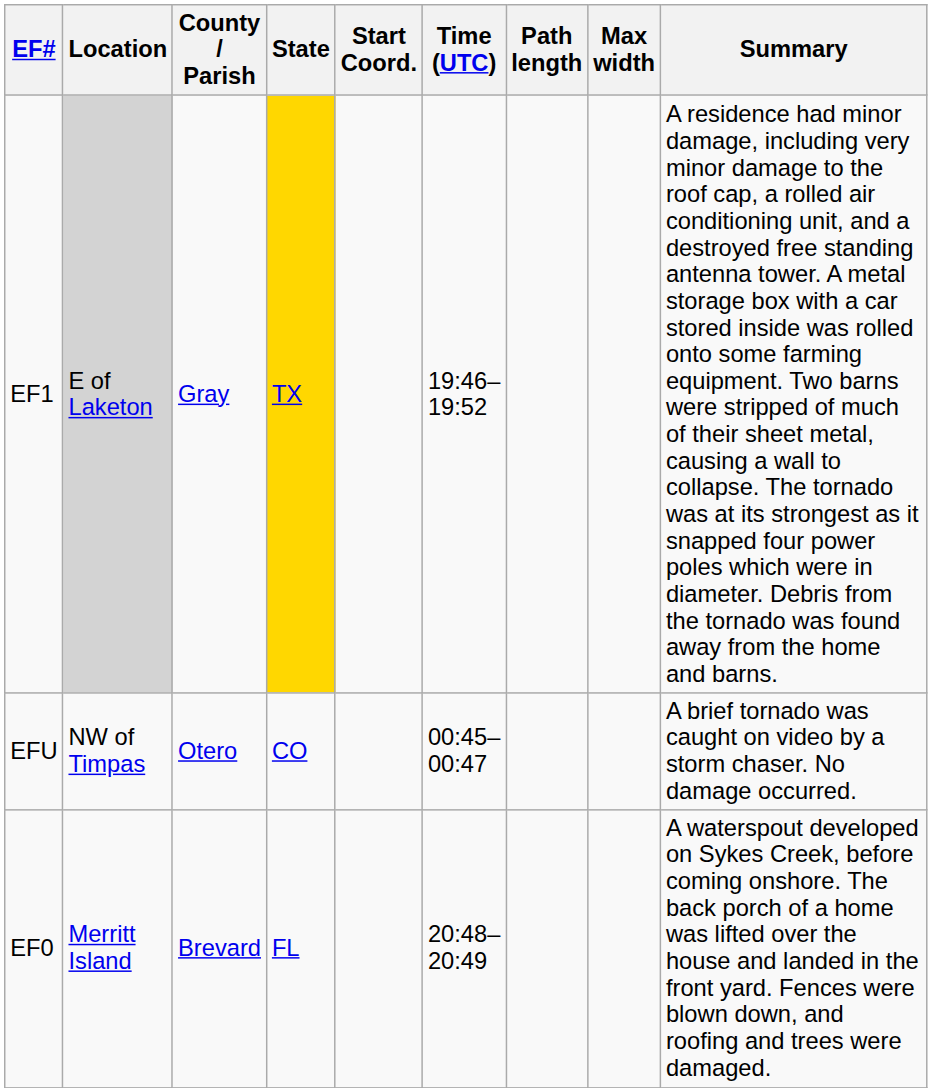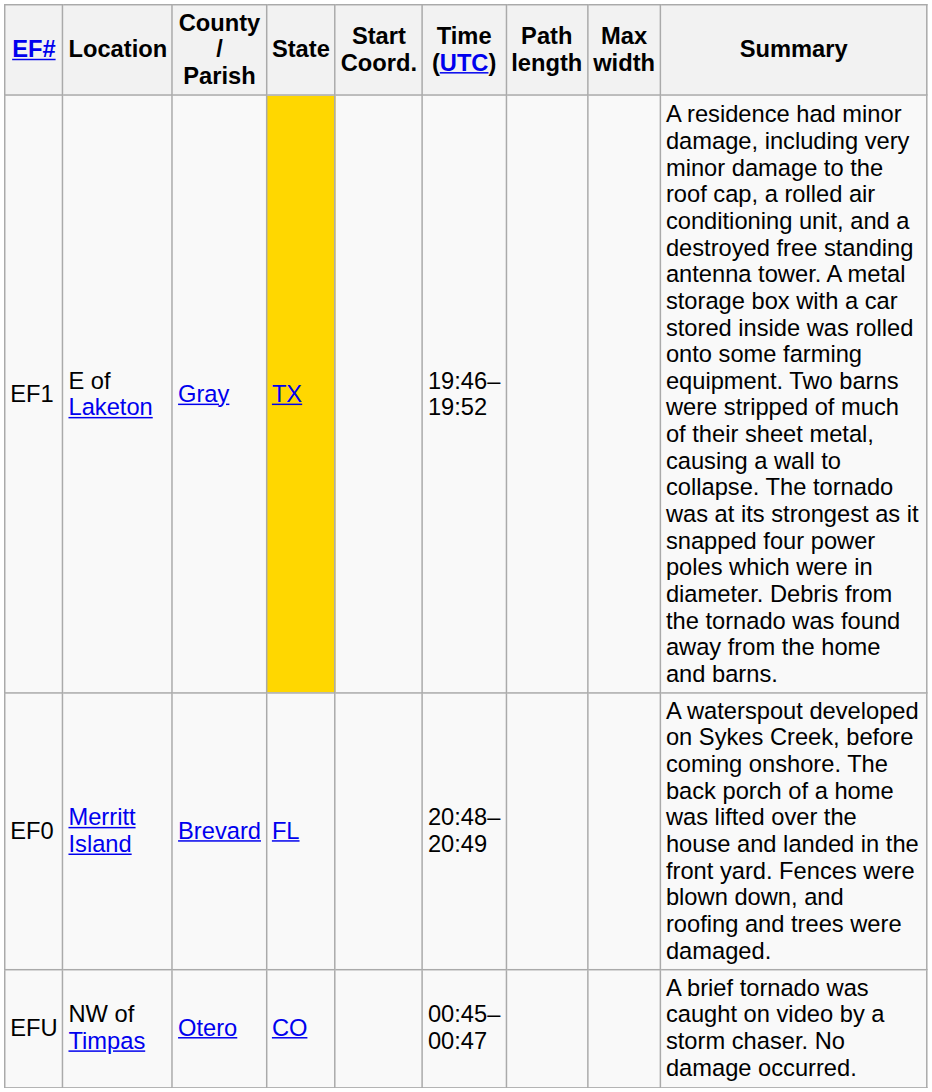(111, 393) lightgrey background -> (111, 393) no background
rows swapped: (32, 948) <-> (34, 751)
